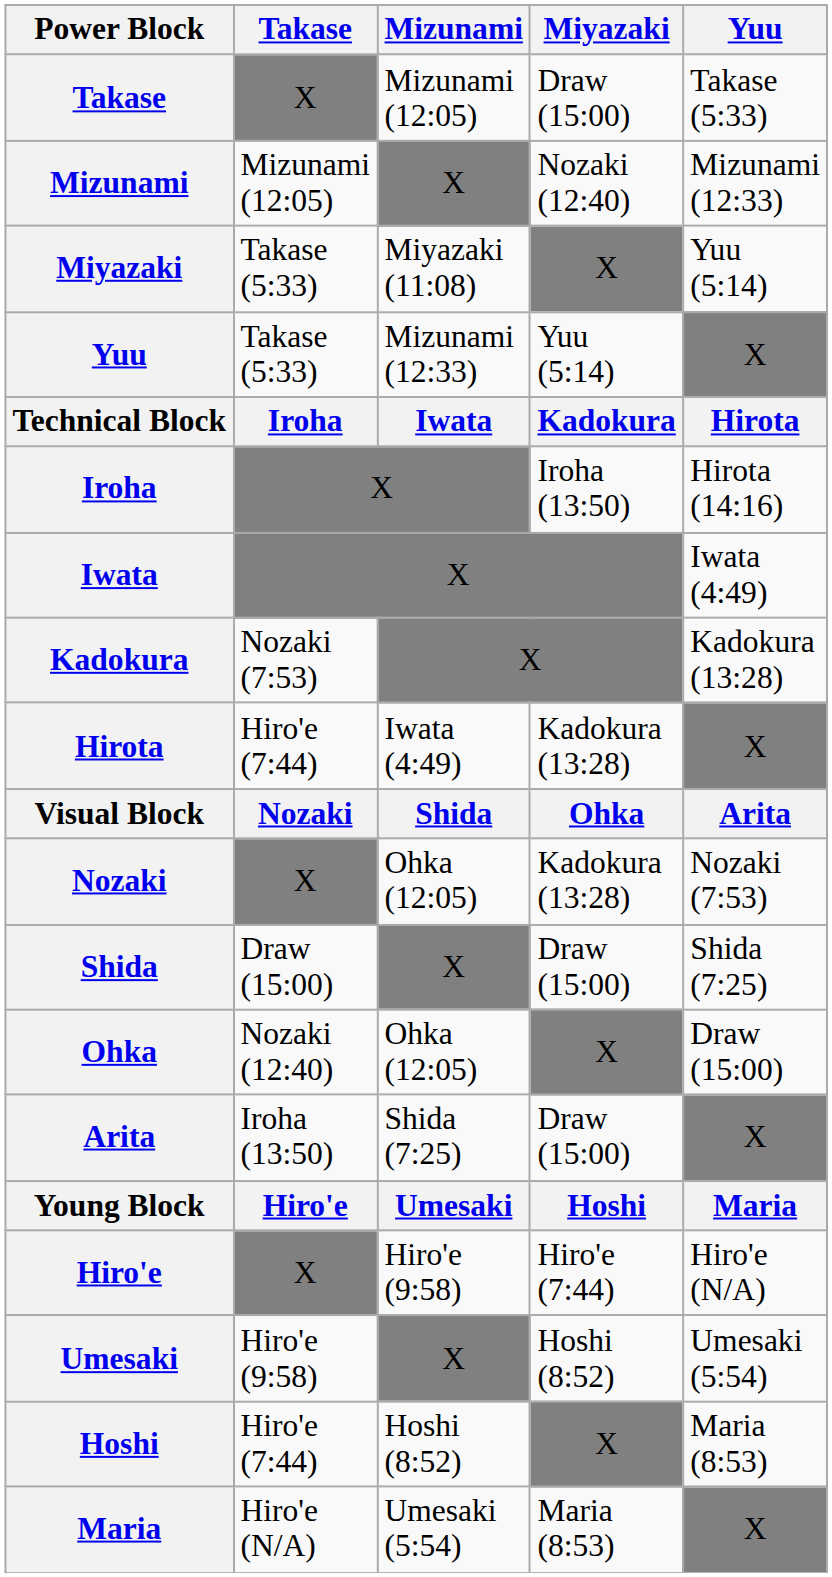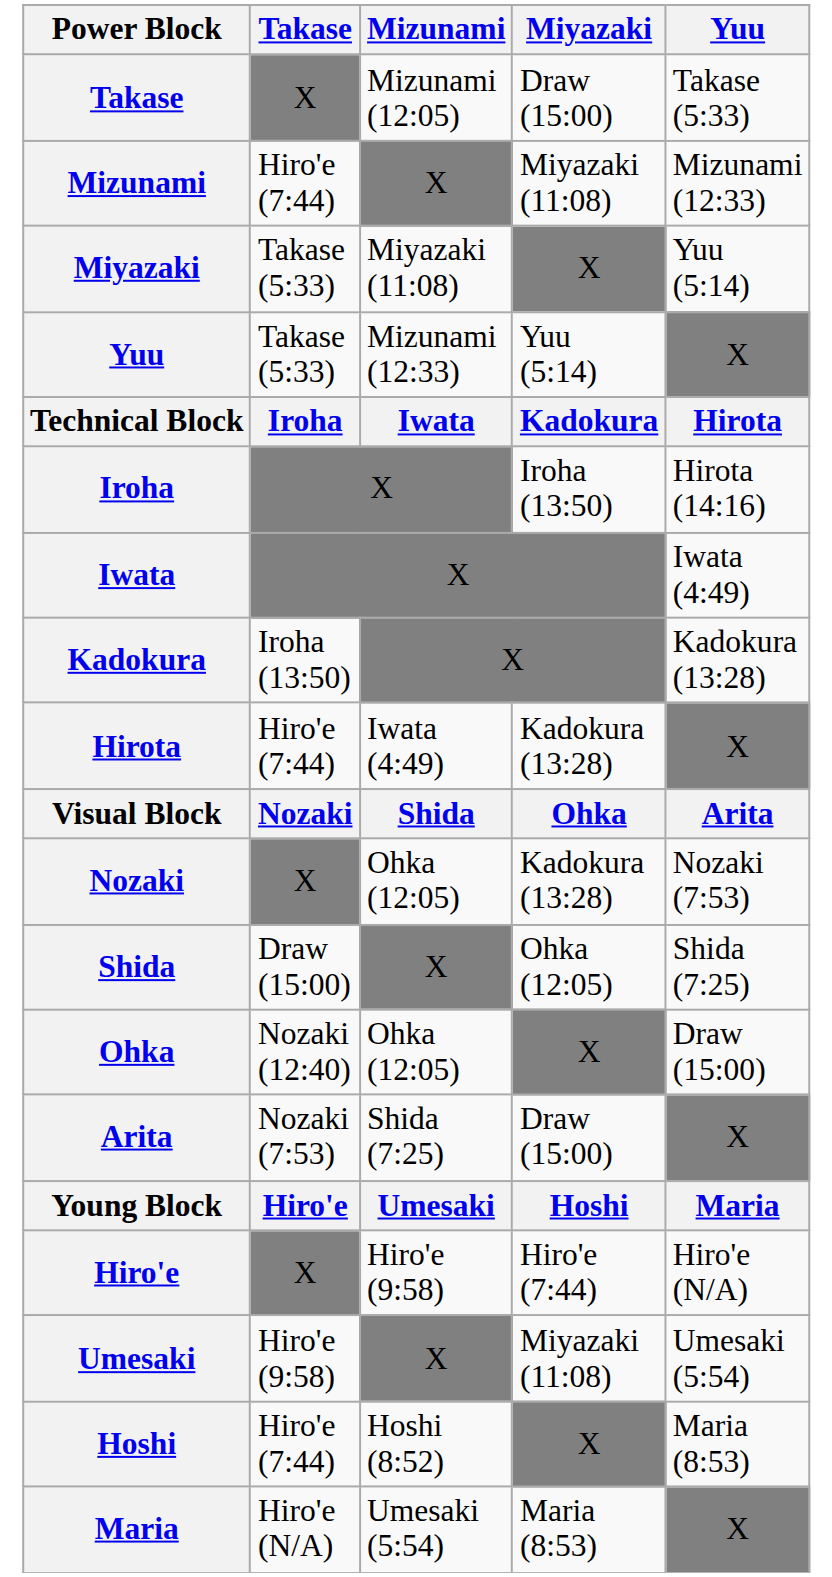(305, 182) Mizunami (12:05) -> (297, 182) Hiro'e (7:44)
(584, 182) Nozaki (12:40) -> (579, 182) Miyazaki (11:08)
(286, 659) Nozaki (7:53) -> (304, 659) Iroha (13:50)
(584, 966) Draw (15:00) -> (566, 966) Ohka (12:05)
(287, 1137) Iroha (13:50) -> (303, 1137) Nozaki (7:53)
(576, 1358) Hoshi (8:52) -> (579, 1358) Miyazaki (11:08)
